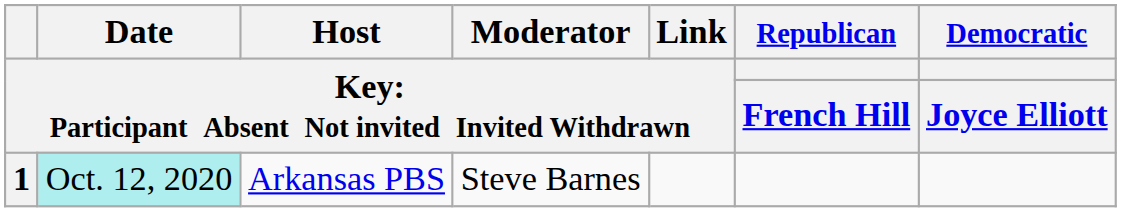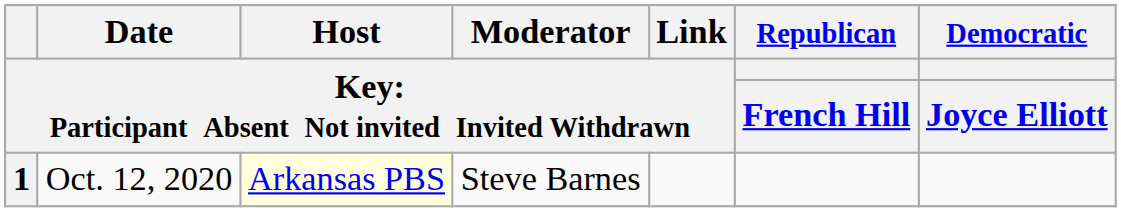(139, 178) paleturquoise background -> (139, 178) no background
(347, 178) no background -> (347, 178) lightyellow background
